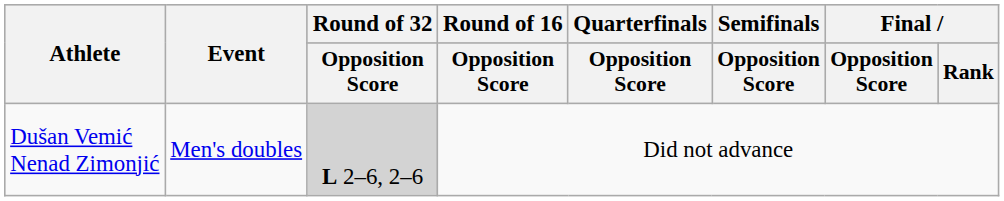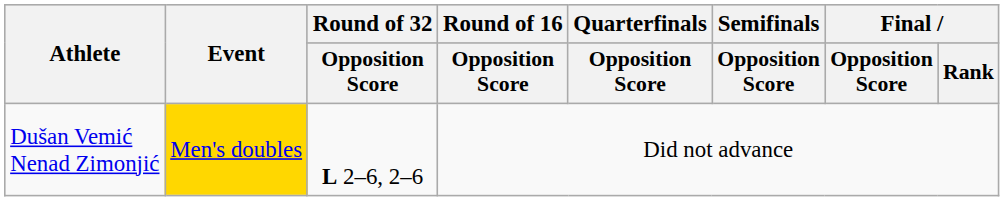(236, 149) no background -> (236, 149) gold background
(373, 176) lightgrey background -> (373, 176) no background
